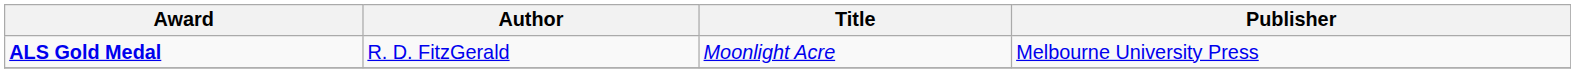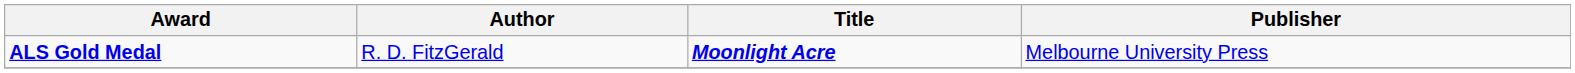(769, 51) normal -> (764, 51) bold
